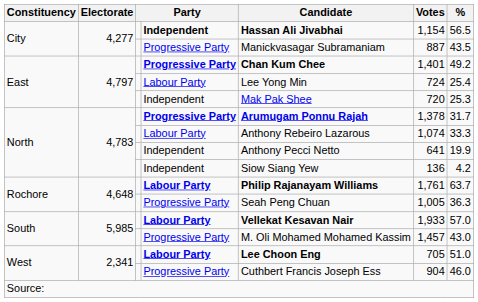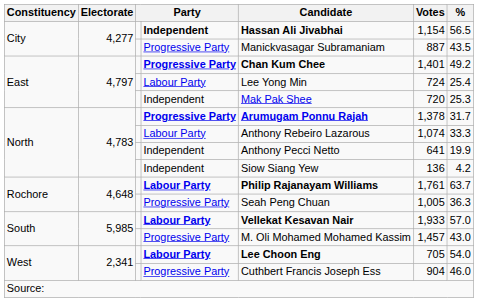(460, 254) 51.0 -> (460, 254) 54.0
